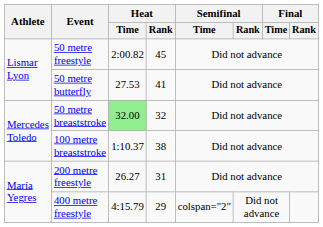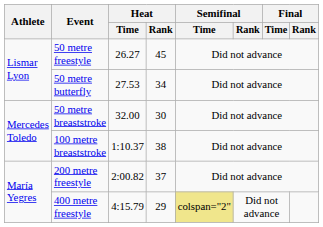(127, 54) 2:00.82 -> (127, 54) 26.27
(161, 85) 41 -> (161, 85) 34
(127, 115) lightgreen background -> (127, 115) no background
(161, 115) 32 -> (161, 115) 30
(127, 177) 26.27 -> (127, 177) 2:00.82
(161, 177) 31 -> (161, 177) 37
(204, 207) no background -> (204, 207) khaki background
